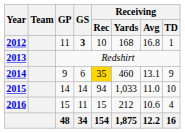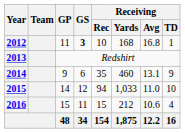(101, 74) gold background -> (101, 74) no background
(83, 89) 14 -> (83, 89) 12
